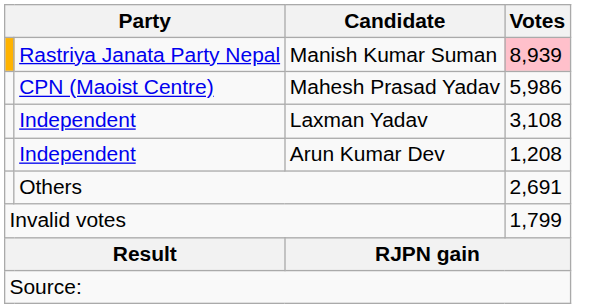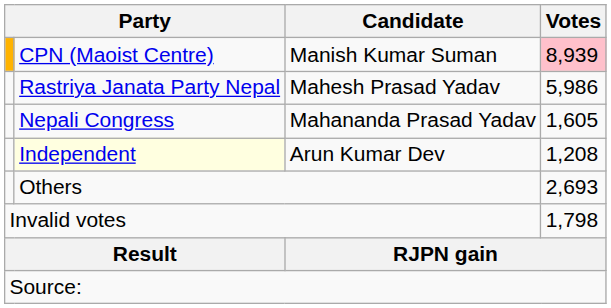(150, 54) Rastriya Janata Party Nepal -> (116, 54) CPN (Maoist Centre)
(116, 87) CPN (Maoist Centre) -> (150, 87) Rastriya Janata Party Nepal
- row: (359, 120)
+ row: (413, 120)
(77, 154) no background -> (77, 154) lightyellow background
(536, 187) 2,691 -> (572, 187) 2,693
(536, 220) 1,799 -> (572, 220) 1,798
